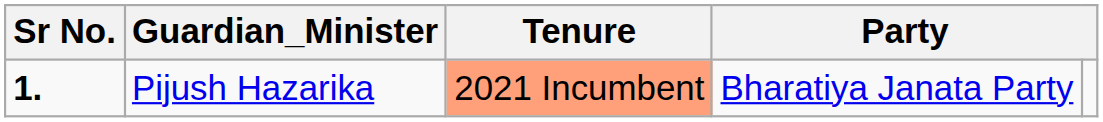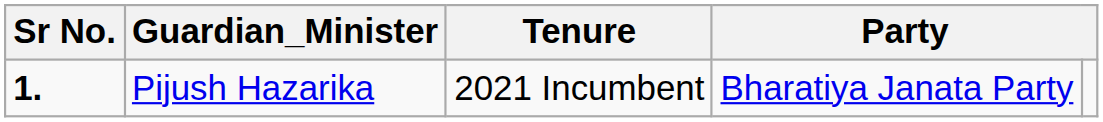(579, 87) lightsalmon background -> (579, 87) no background
